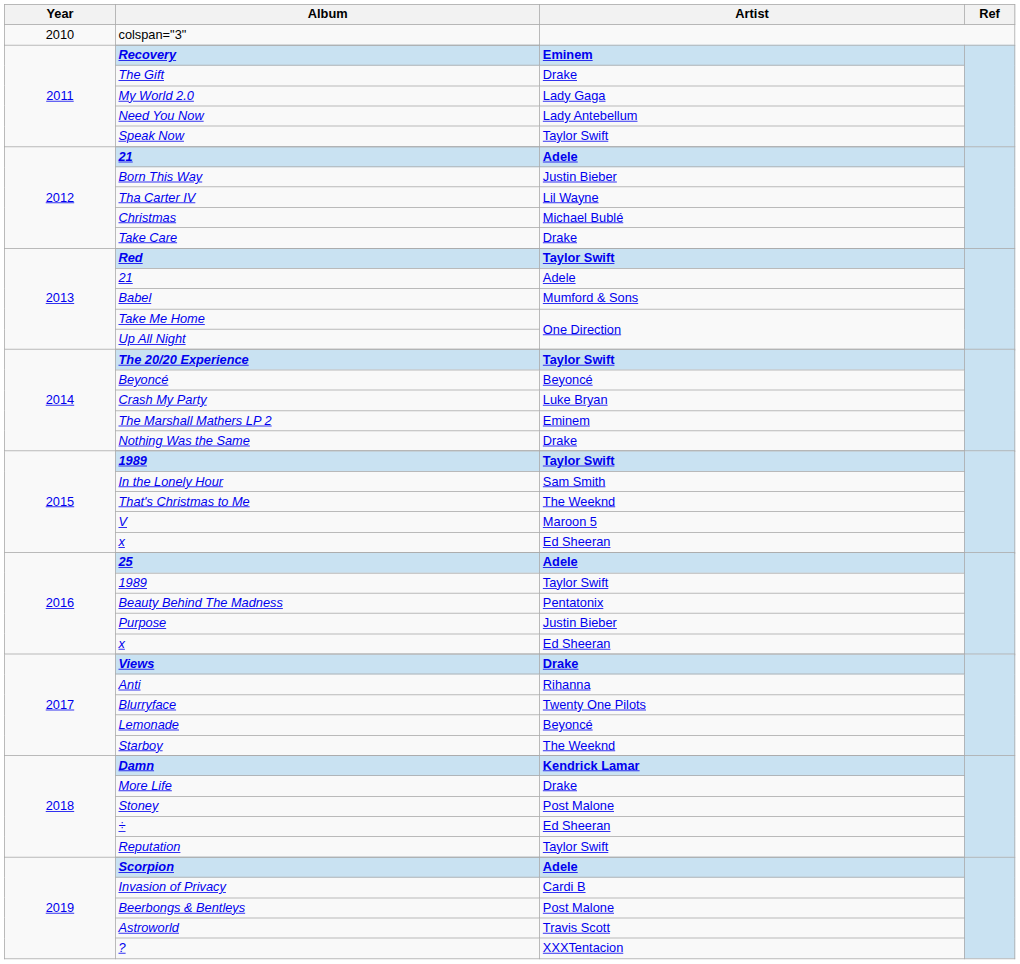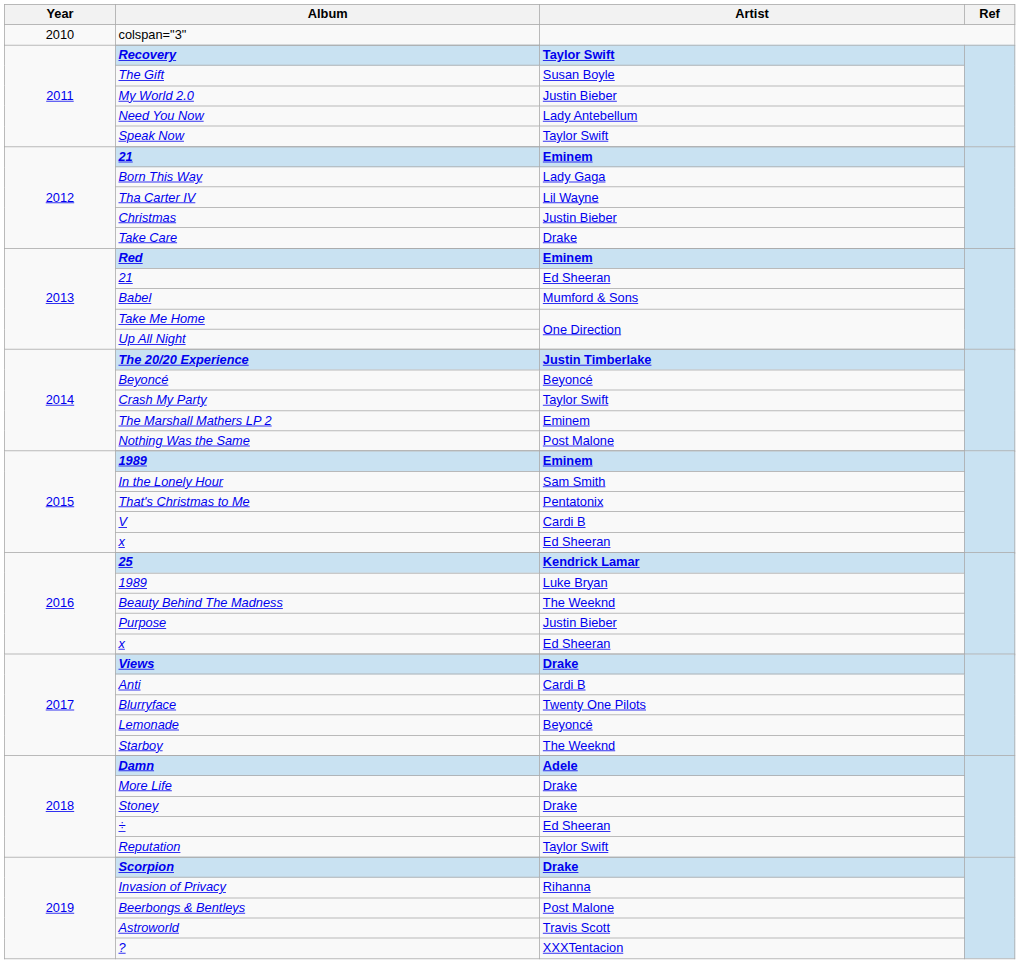(568, 55) Eminem -> (579, 55) Taylor Swift
(560, 75) Drake -> (579, 75) Susan Boyle
(574, 95) Lady Gaga -> (580, 95) Justin Bieber
(560, 156) Adele -> (568, 156) Eminem
(580, 177) Justin Bieber -> (574, 177) Lady Gaga
(583, 217) Michael Bublé -> (580, 217) Justin Bieber
(579, 258) Taylor Swift -> (568, 258) Eminem
(559, 278) Adele -> (577, 278) Ed Sheeran
(579, 359) Taylor Swift -> (597, 359) Justin Timberlake
(575, 400) Luke Bryan -> (576, 400) Taylor Swift
(560, 440) Drake -> (578, 440) Post Malone
(579, 461) Taylor Swift -> (568, 461) Eminem
(579, 501) The Weeknd -> (573, 501) Pentatonix
(570, 522) Maroon 5 -> (564, 522) Cardi B
(560, 562) Adele -> (591, 562) Kendrick Lamar
(576, 583) Taylor Swift -> (575, 583) Luke Bryan
(573, 603) Pentatonix -> (579, 603) The Weeknd
(567, 684) Rihanna -> (564, 684) Cardi B
(591, 765) Kendrick Lamar -> (560, 765) Adele
(578, 806) Post Malone -> (560, 806) Drake
(560, 867) Adele -> (561, 867) Drake
(564, 887) Cardi B -> (567, 887) Rihanna
